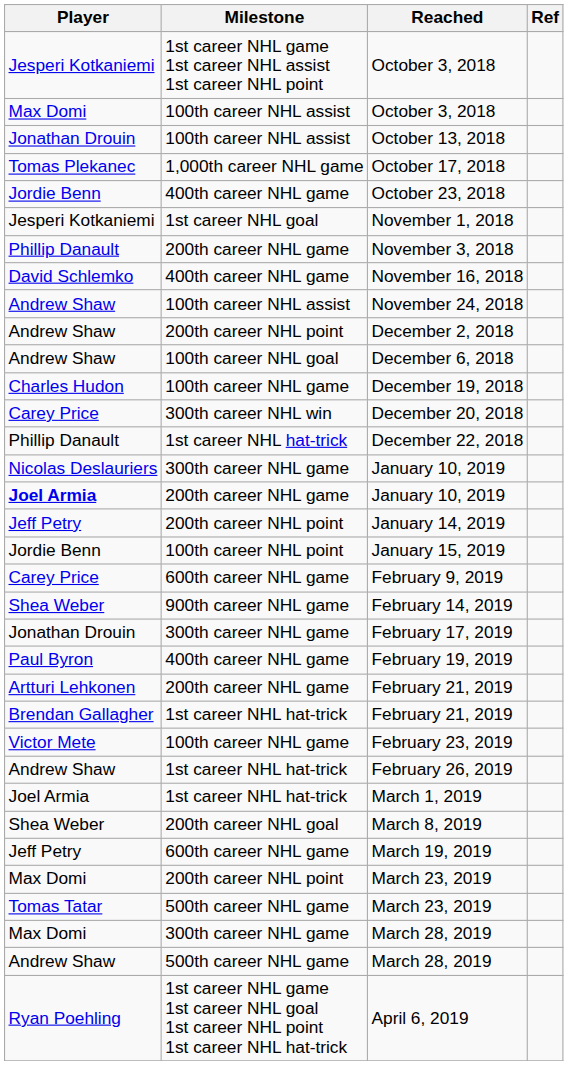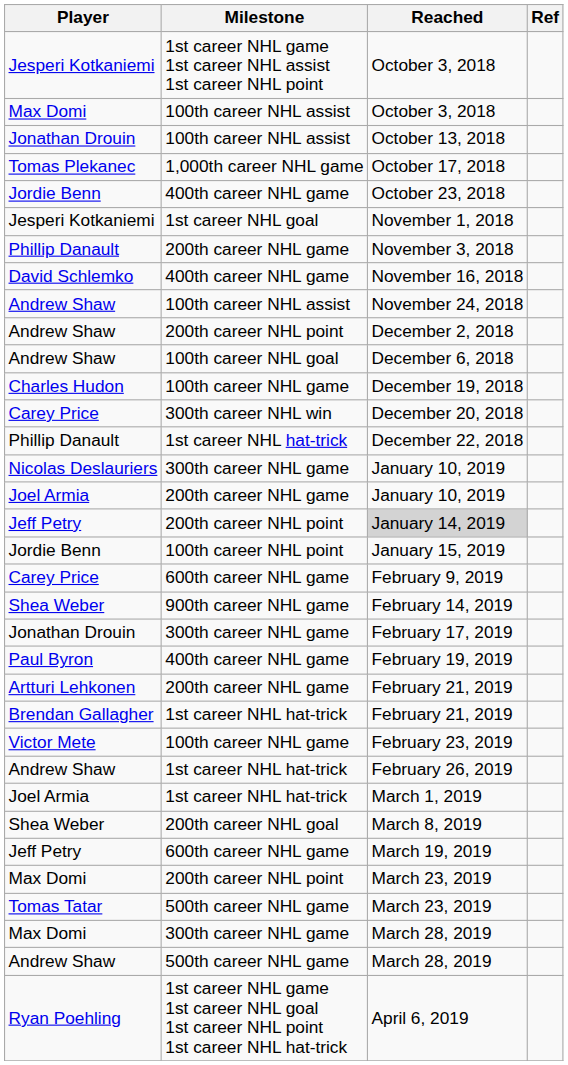(52, 495) bold -> (49, 495) normal
(438, 522) no background -> (438, 522) lightgrey background
